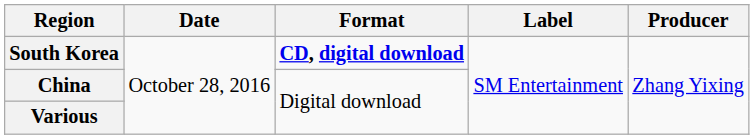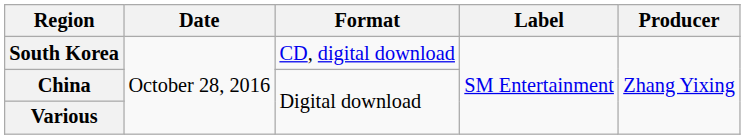(372, 52) bold -> (367, 52) normal
